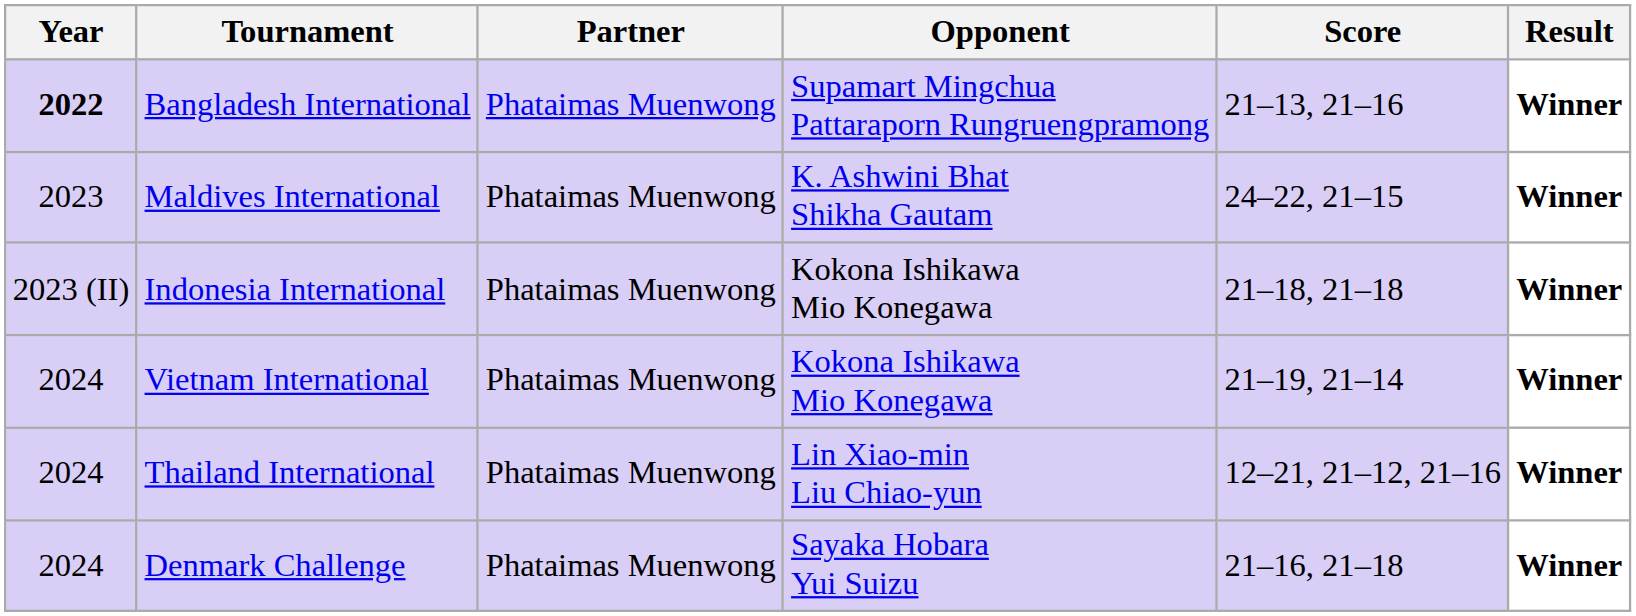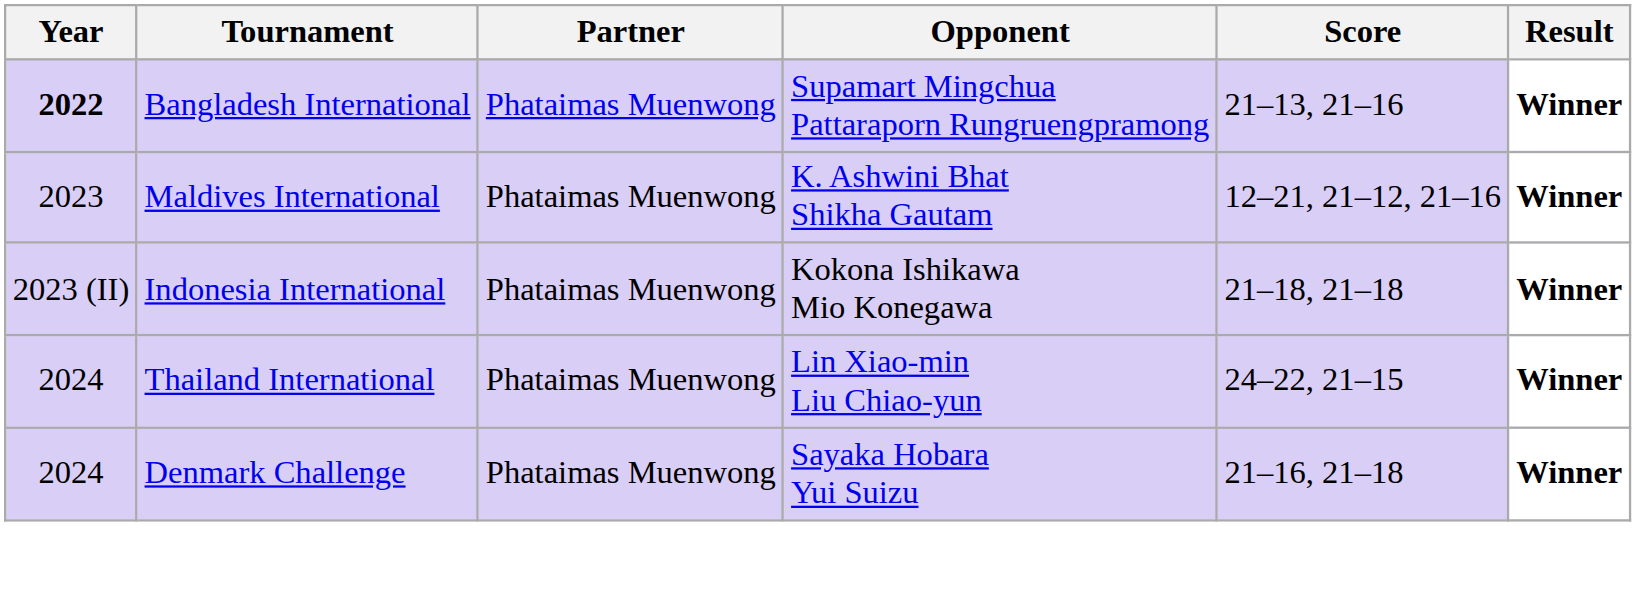(1314, 196) 24–22, 21–15 -> (1363, 196) 12–21, 21–12, 21–16
- row: (287, 380)
(1363, 472) 12–21, 21–12, 21–16 -> (1314, 380) 24–22, 21–15
